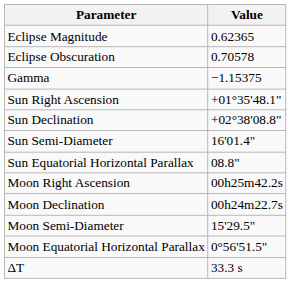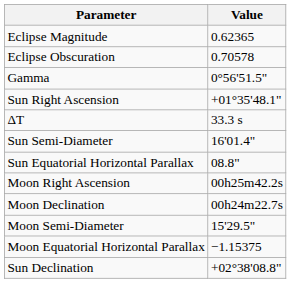(236, 78) −1.15375 -> (239, 78) 0°56'51.5"
rows swapped: (50, 120) <-> (16, 267)
(239, 246) 0°56'51.5" -> (236, 246) −1.15375
